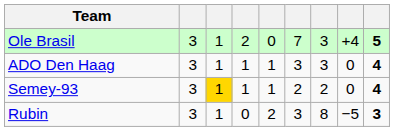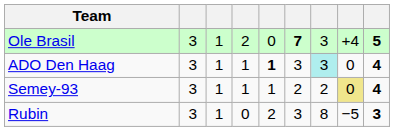(298, 41) normal -> (298, 41) bold
(272, 65) normal -> (272, 65) bold
(324, 65) no background -> (324, 65) paleturquoise background
(219, 89) gold background -> (219, 89) no background
(350, 89) no background -> (350, 89) khaki background
